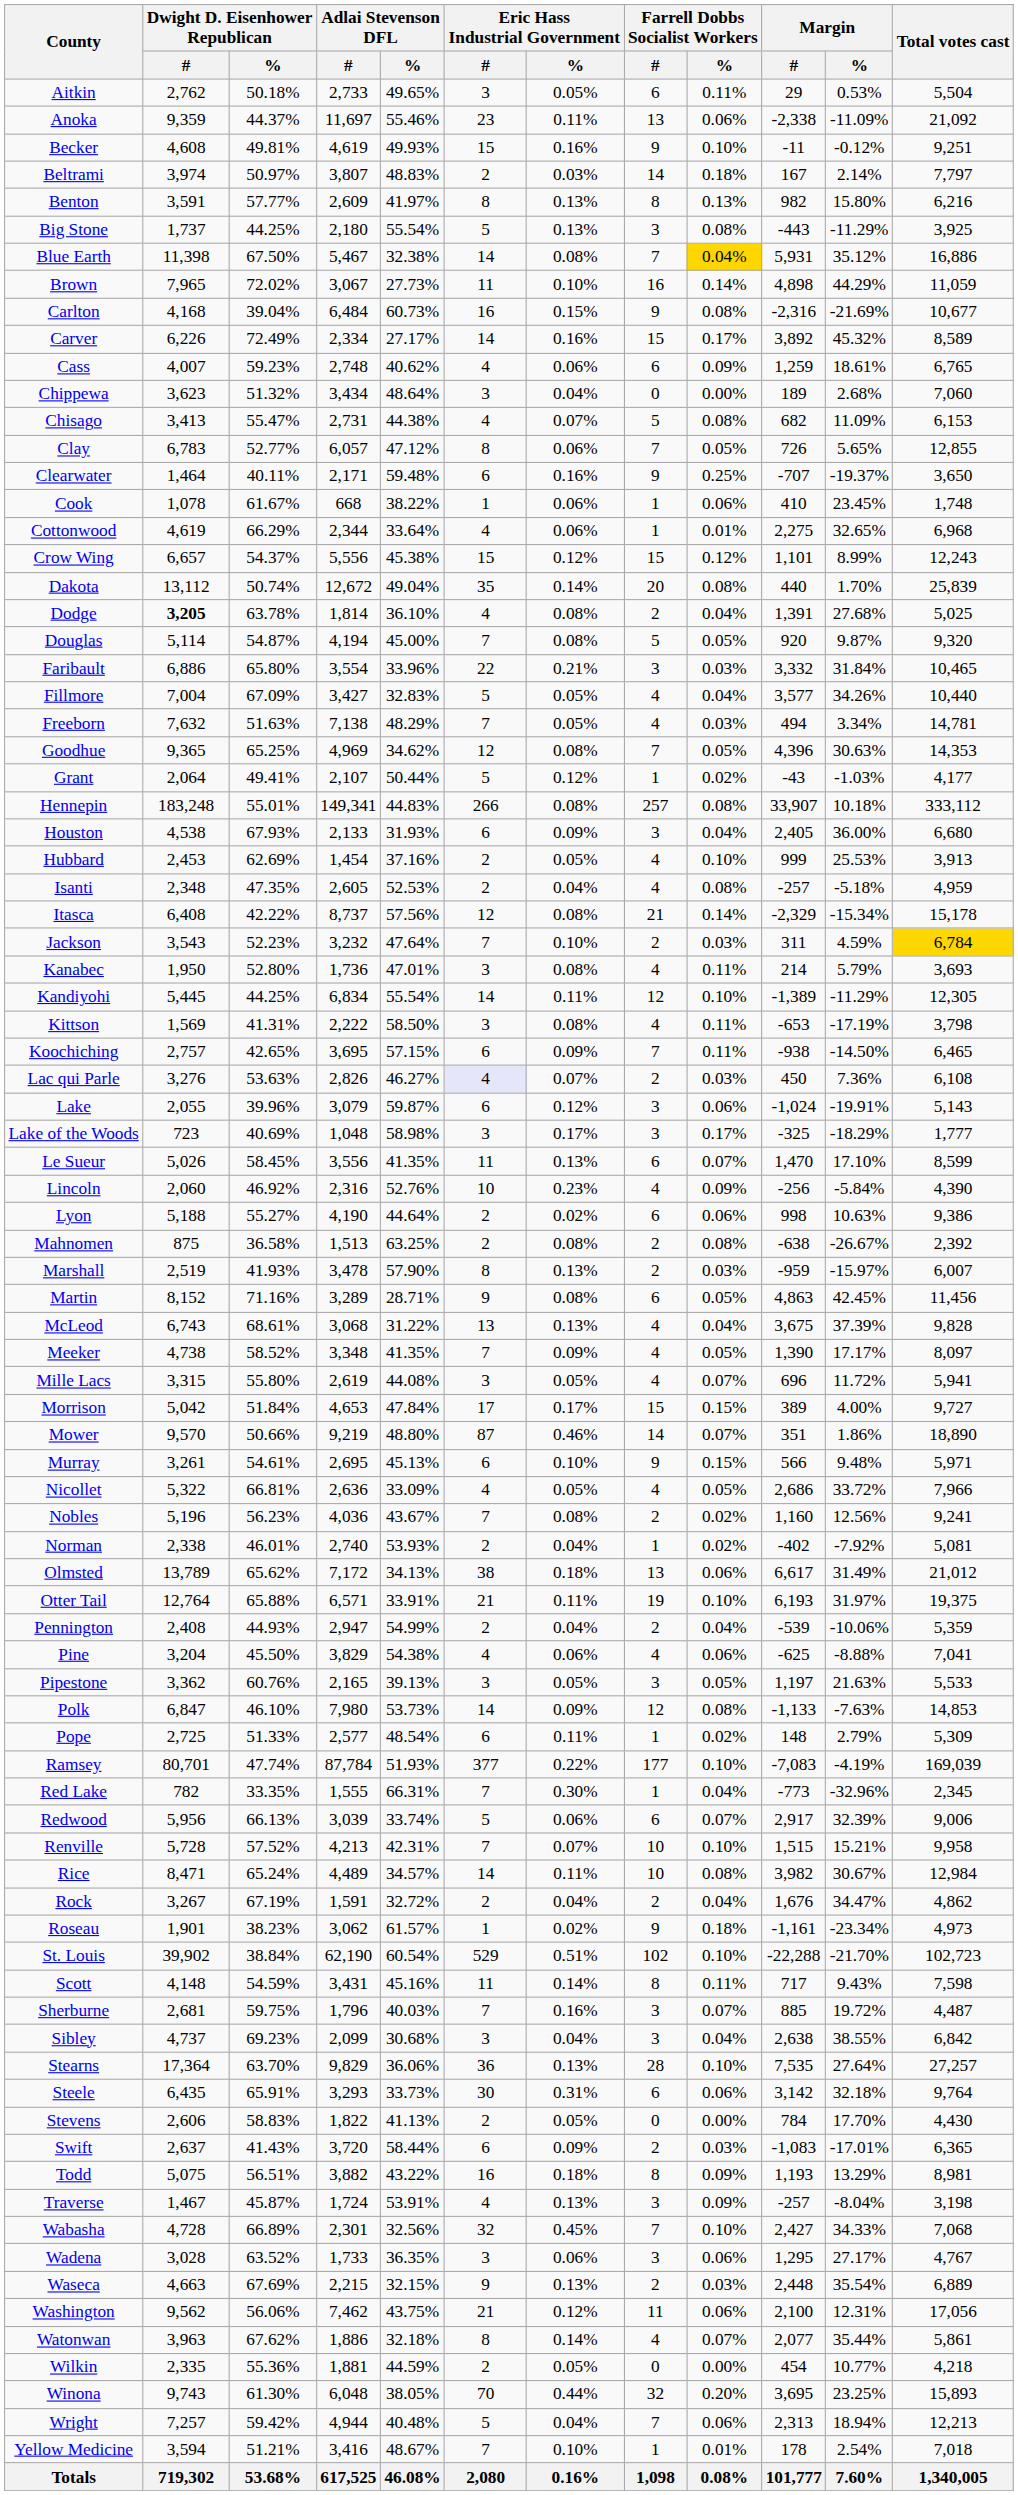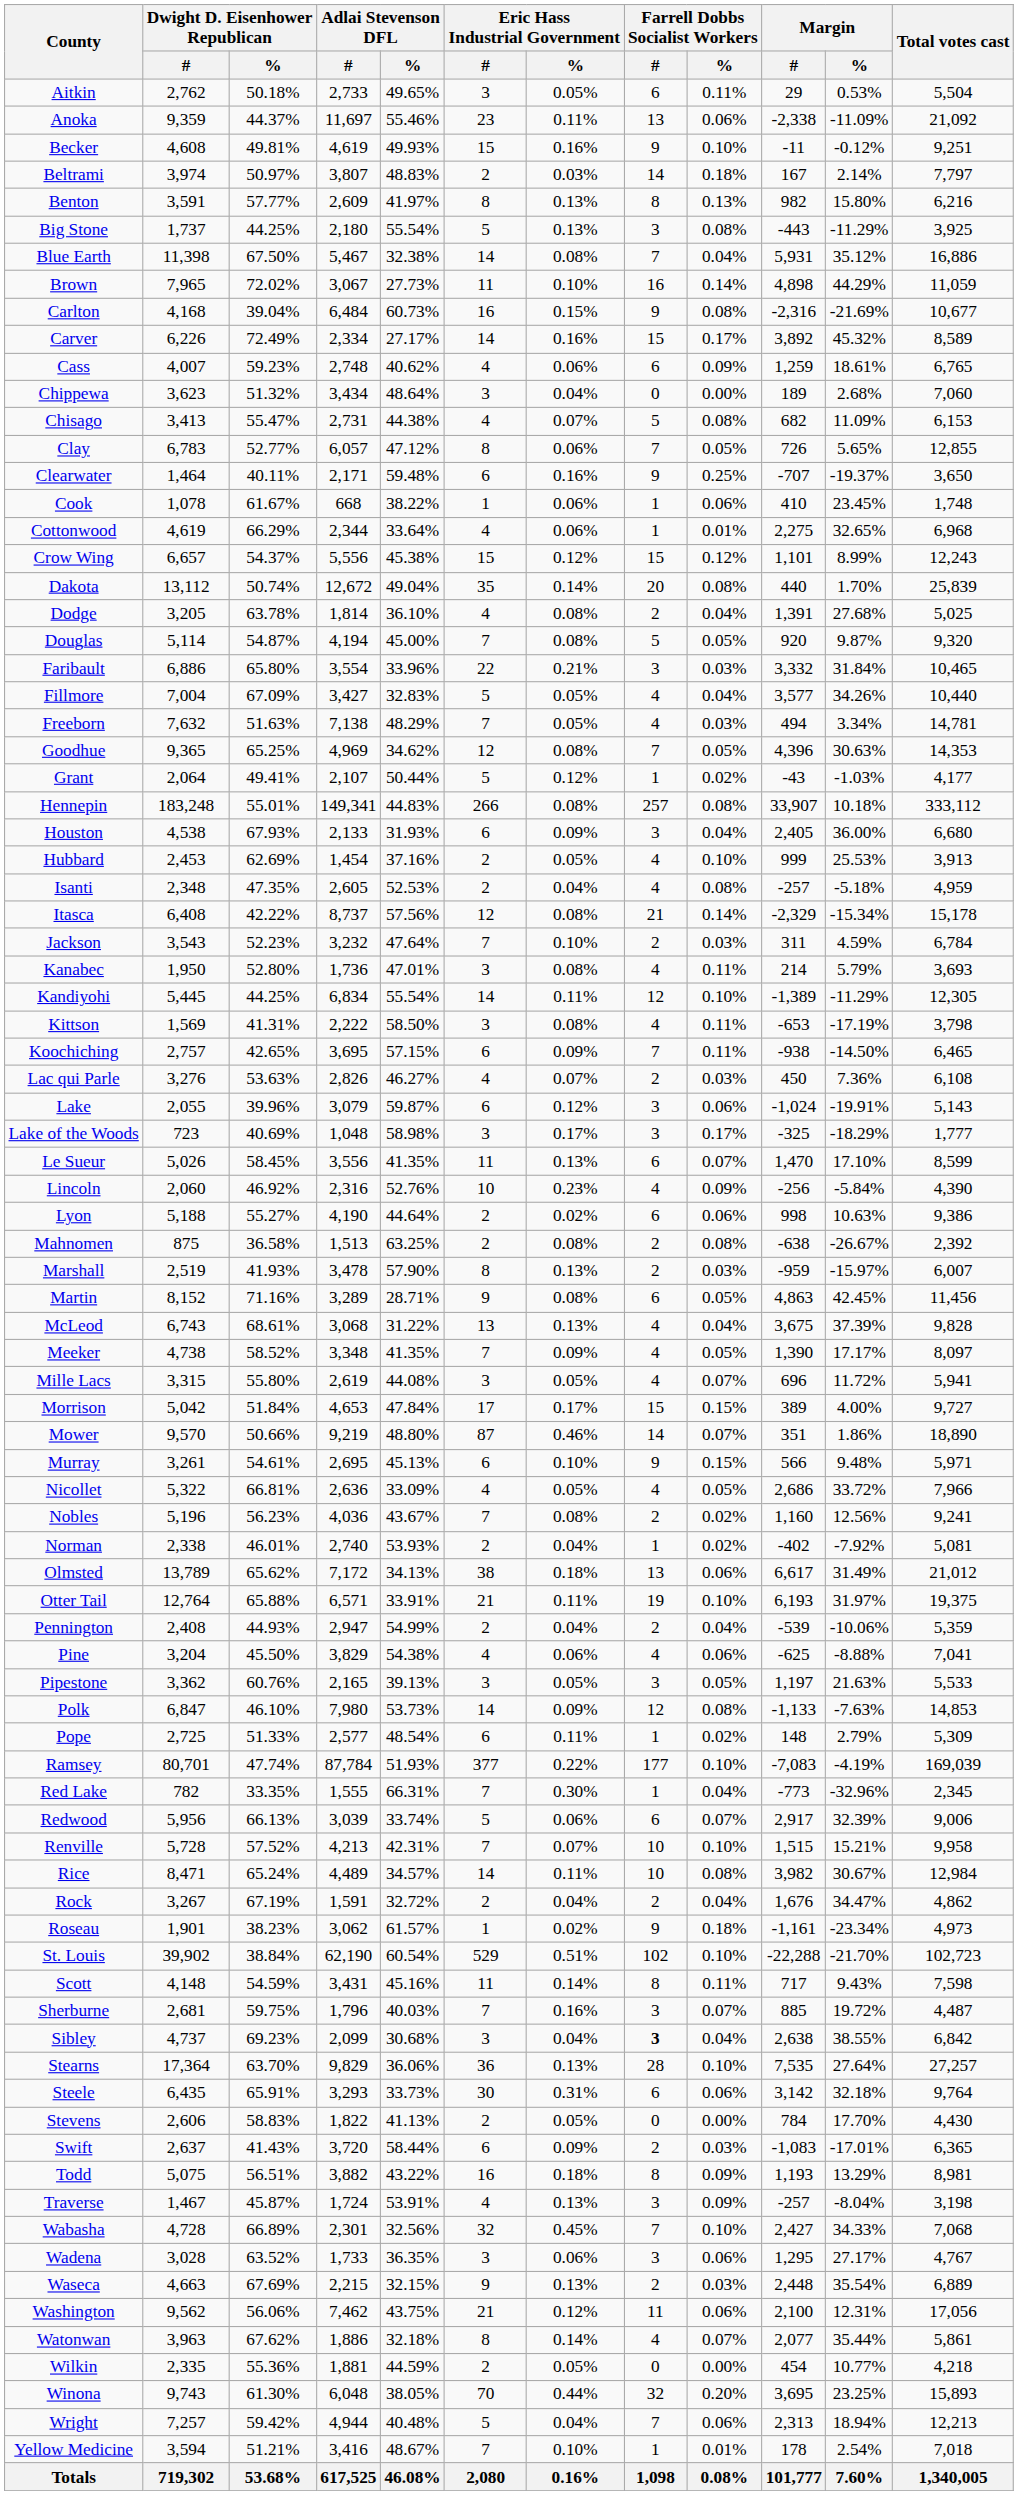(724, 256) gold background -> (724, 256) no background
(186, 613) bold -> (186, 613) normal
(953, 942) gold background -> (953, 942) no background
(486, 1079) lavender background -> (486, 1079) no background
(655, 2038) normal -> (655, 2038) bold
